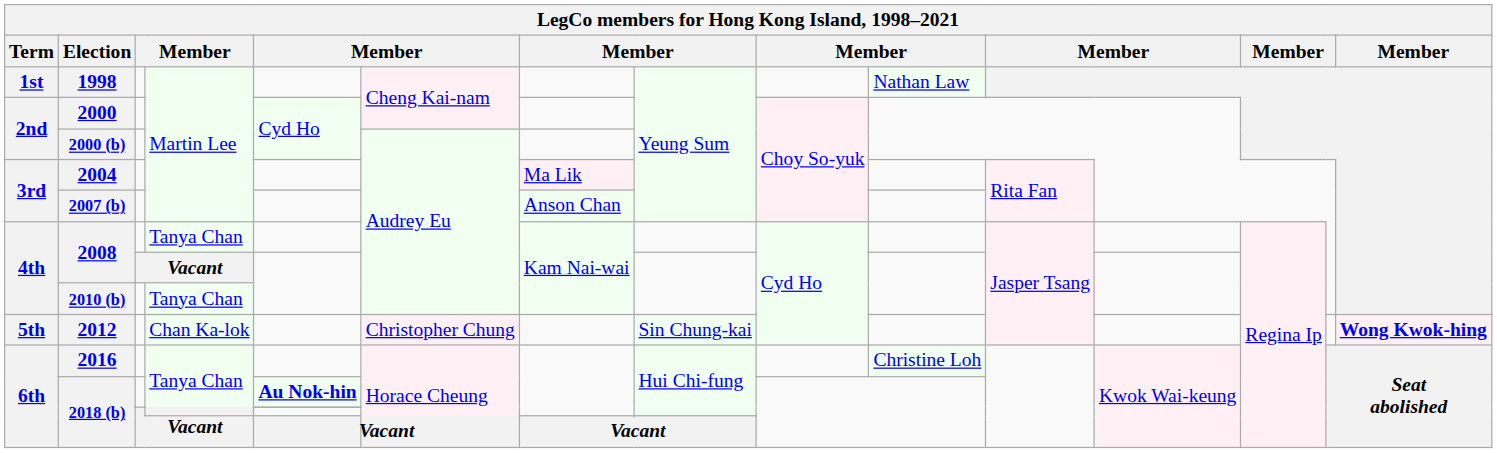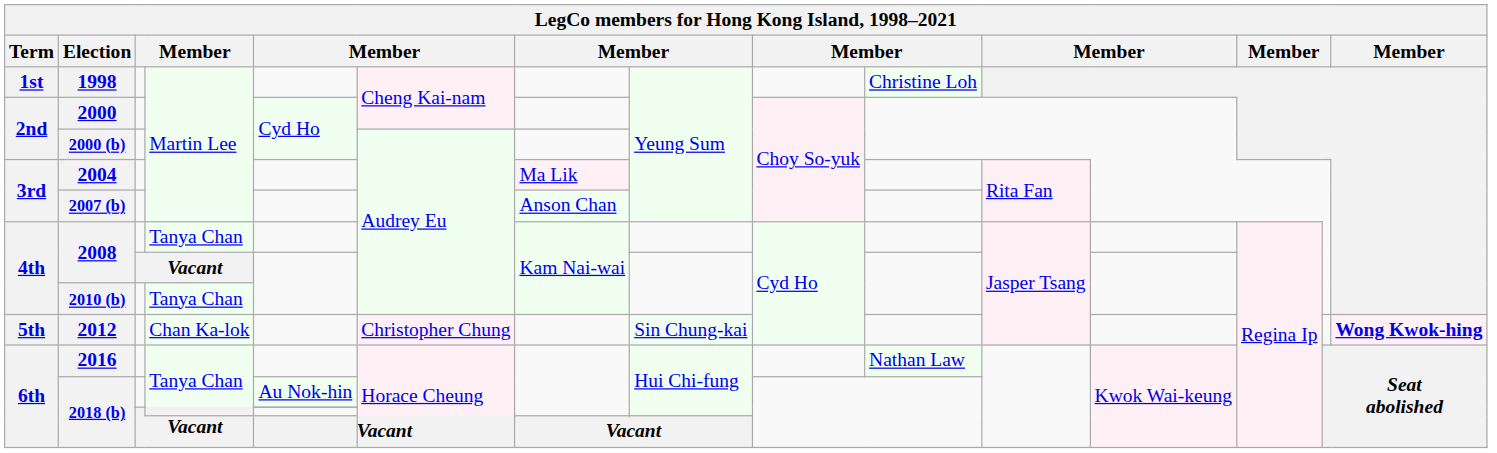(921, 81) Nathan Law -> (923, 81) Christine Loh
(927, 360) Christine Loh -> (917, 360) Nathan Law
(308, 391) bold -> (305, 391) normal
